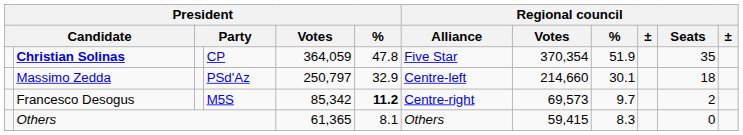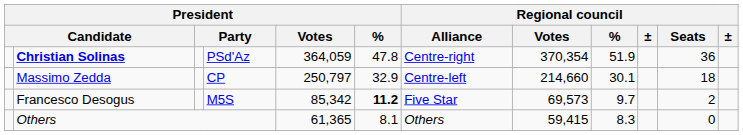(216, 57) CP -> (228, 57) PSd'Az
(431, 57) Five Star -> (439, 57) Centre-right
(708, 57) 35 -> (708, 57) 36
(228, 78) PSd'Az -> (216, 78) CP
(439, 99) Centre-right -> (431, 99) Five Star
